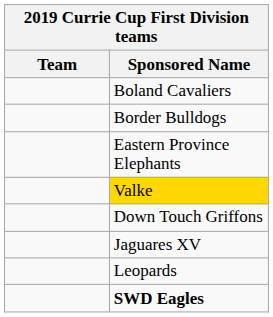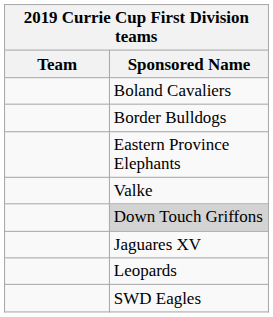(133, 190) gold background -> (133, 190) no background
(188, 217) no background -> (188, 217) lightgrey background
(159, 298) bold -> (157, 298) normal
